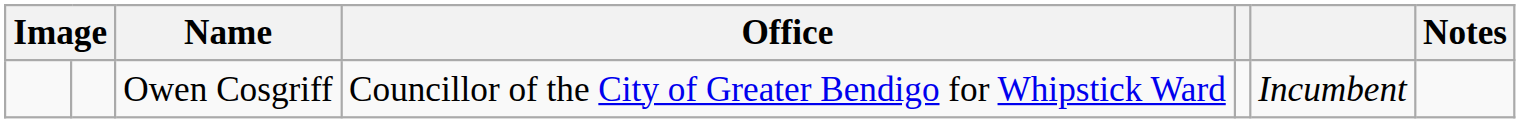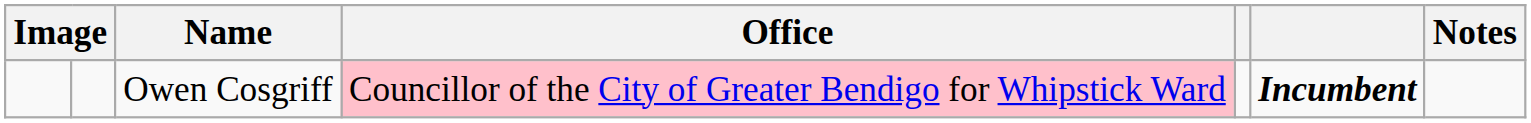(787, 88) no background -> (787, 88) pink background
(1332, 88) normal -> (1337, 88) bold
